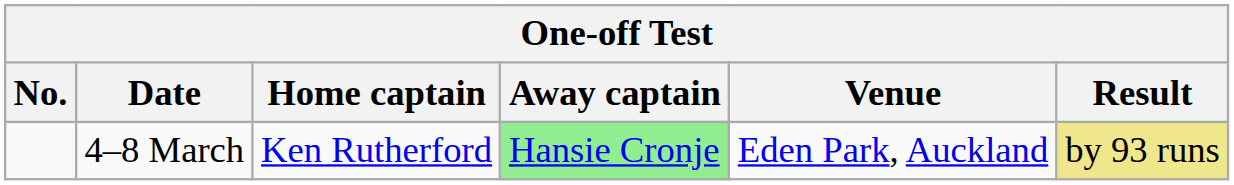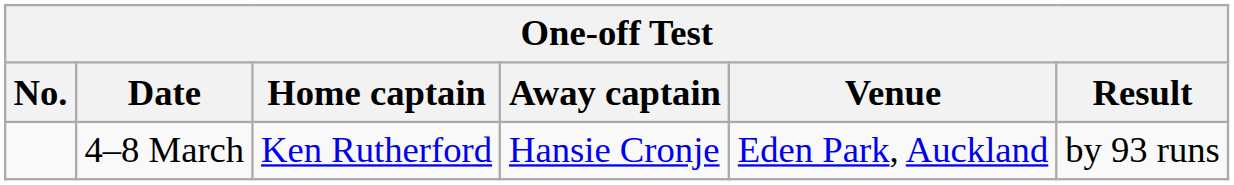(614, 149) lightgreen background -> (614, 149) no background
(1142, 149) khaki background -> (1142, 149) no background
